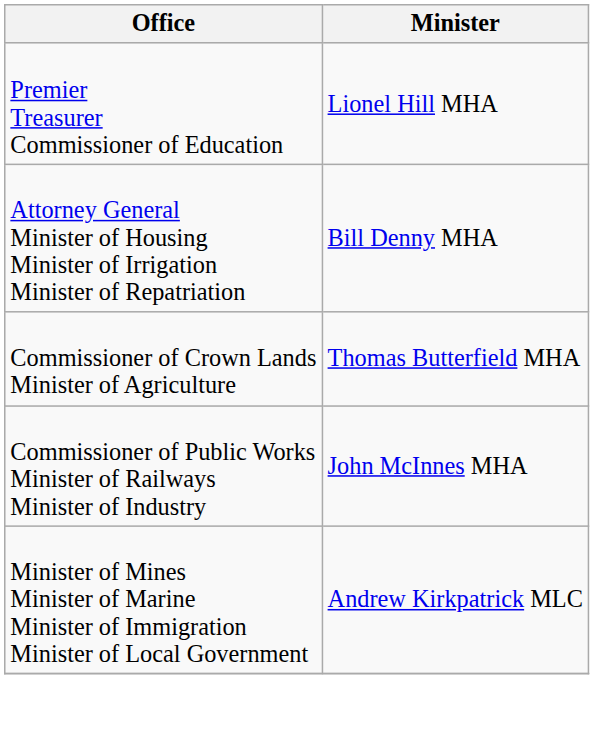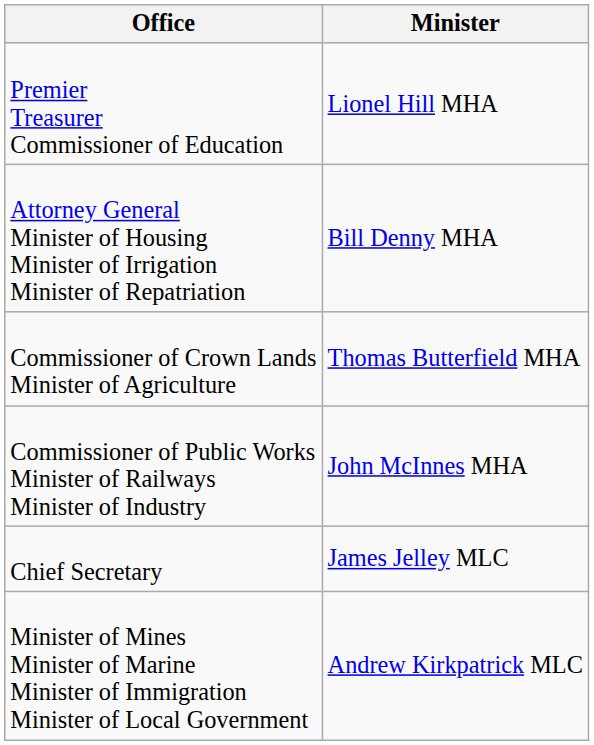+ row: (86, 572)
